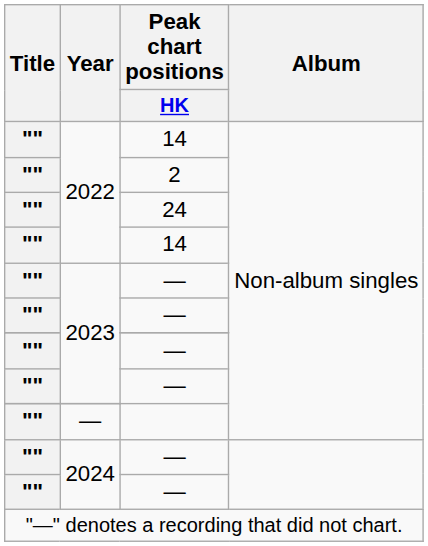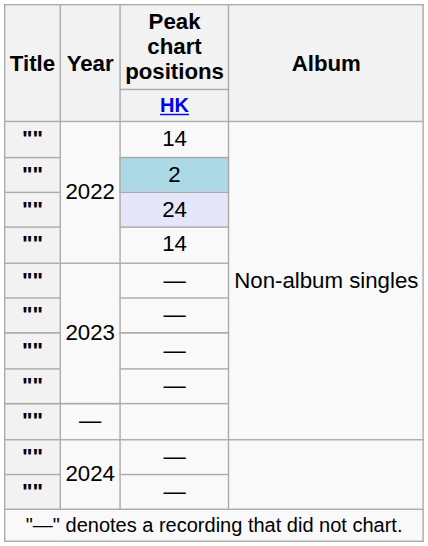(175, 174) no background -> (175, 174) lightblue background
(175, 209) no background -> (175, 209) lavender background
